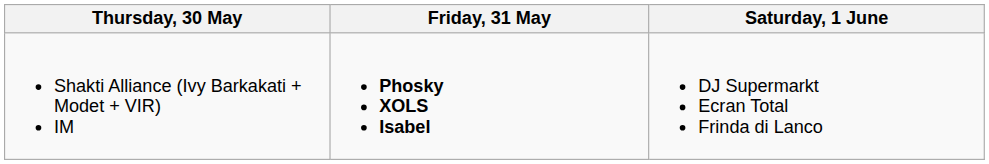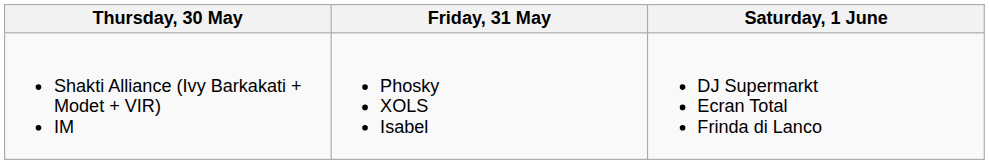(489, 106) bold -> (489, 106) normal
